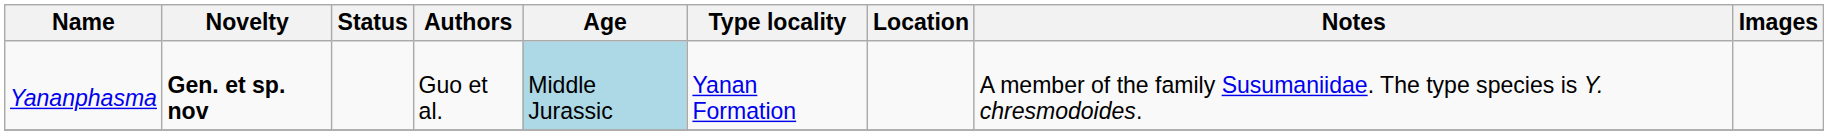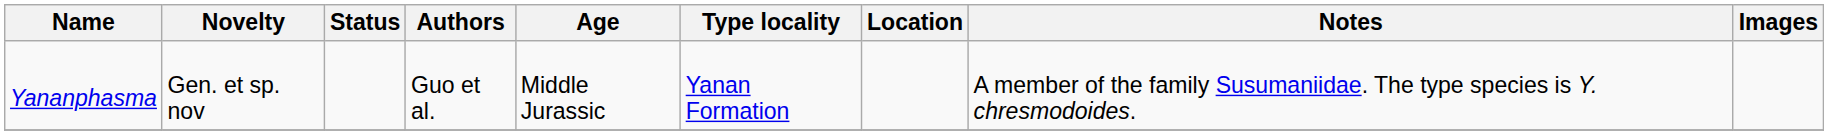(226, 98) bold -> (224, 98) normal
(571, 98) lightblue background -> (563, 98) no background
